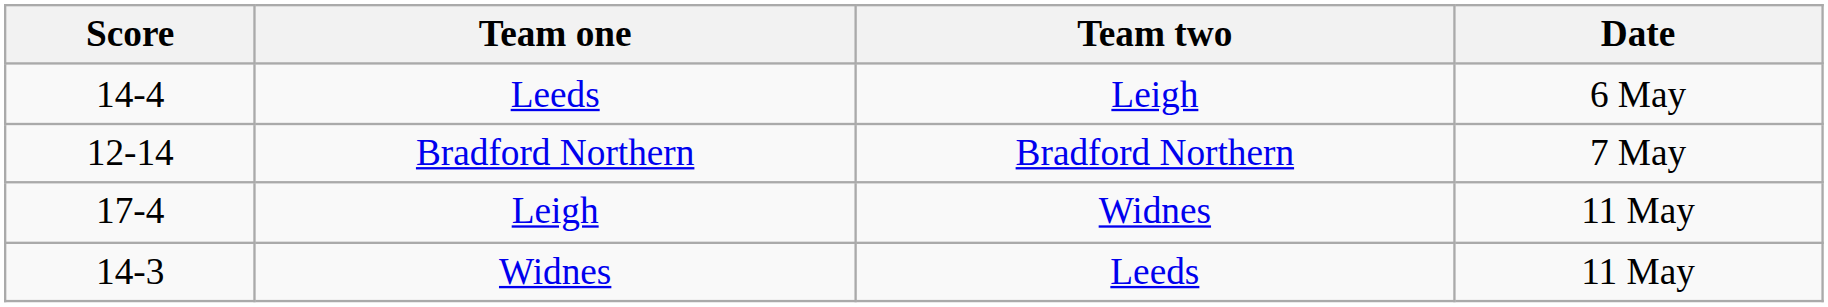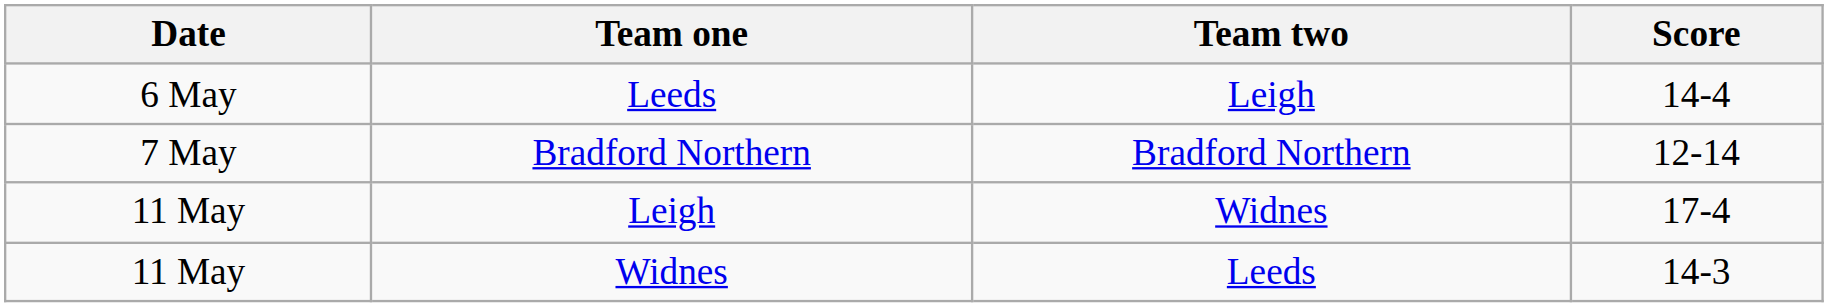columns swapped: (1638, 34) <-> (130, 34)
